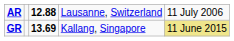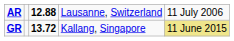(44, 28) 13.69 -> (44, 28) 13.72
